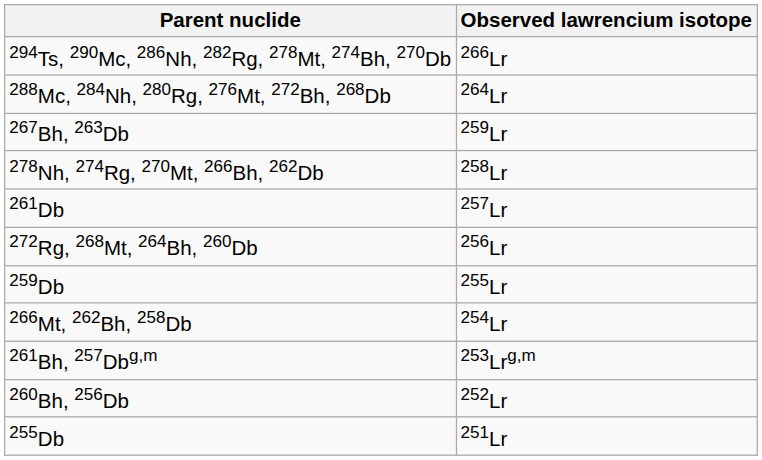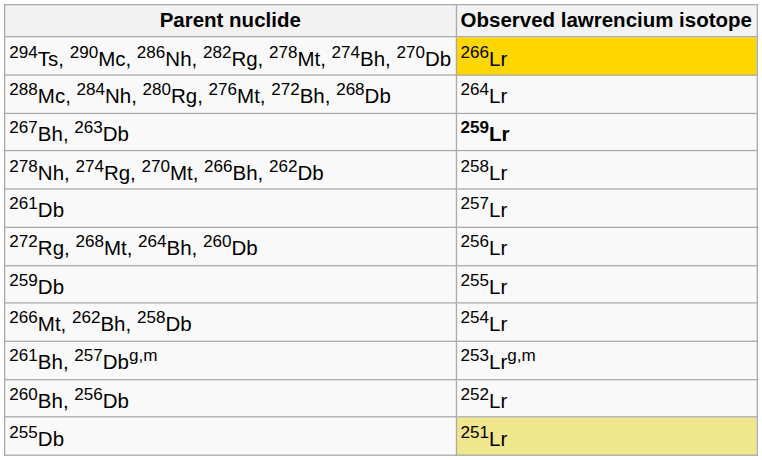(484, 55) no background -> (484, 55) gold background
(484, 132) normal -> (485, 132) bold
(484, 436) no background -> (484, 436) khaki background
